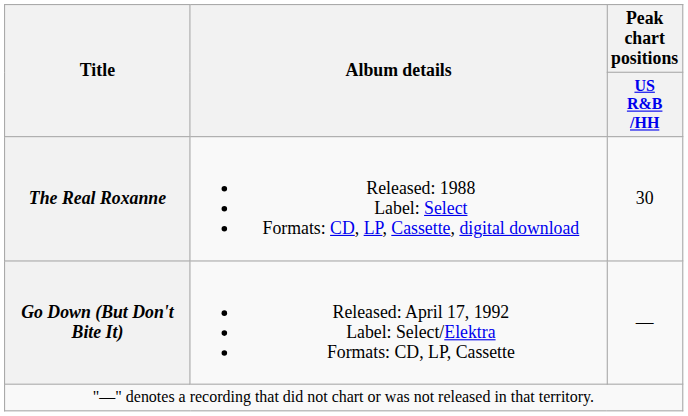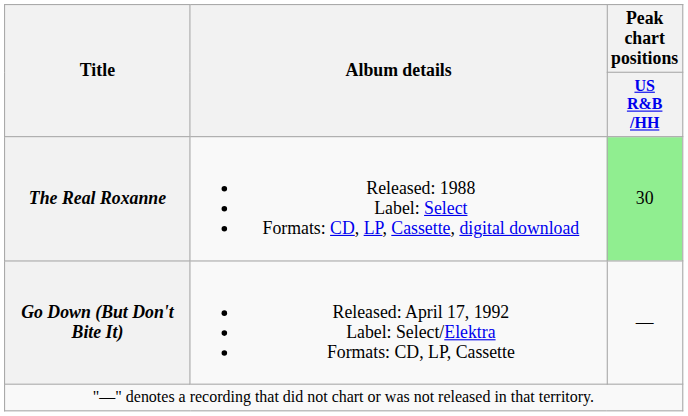(645, 198) no background -> (645, 198) lightgreen background
